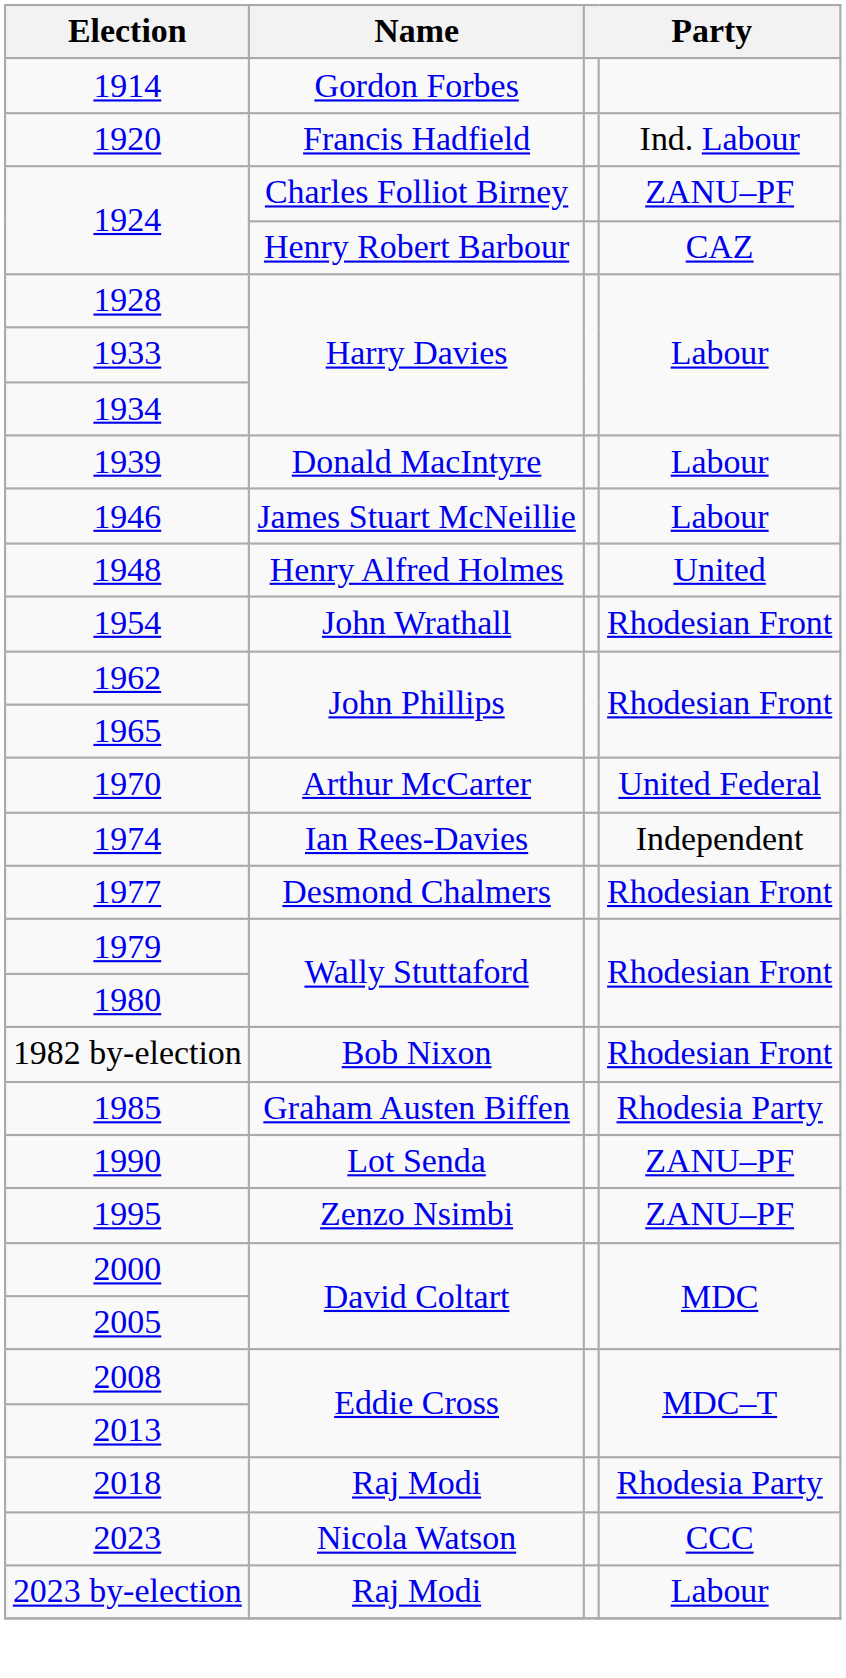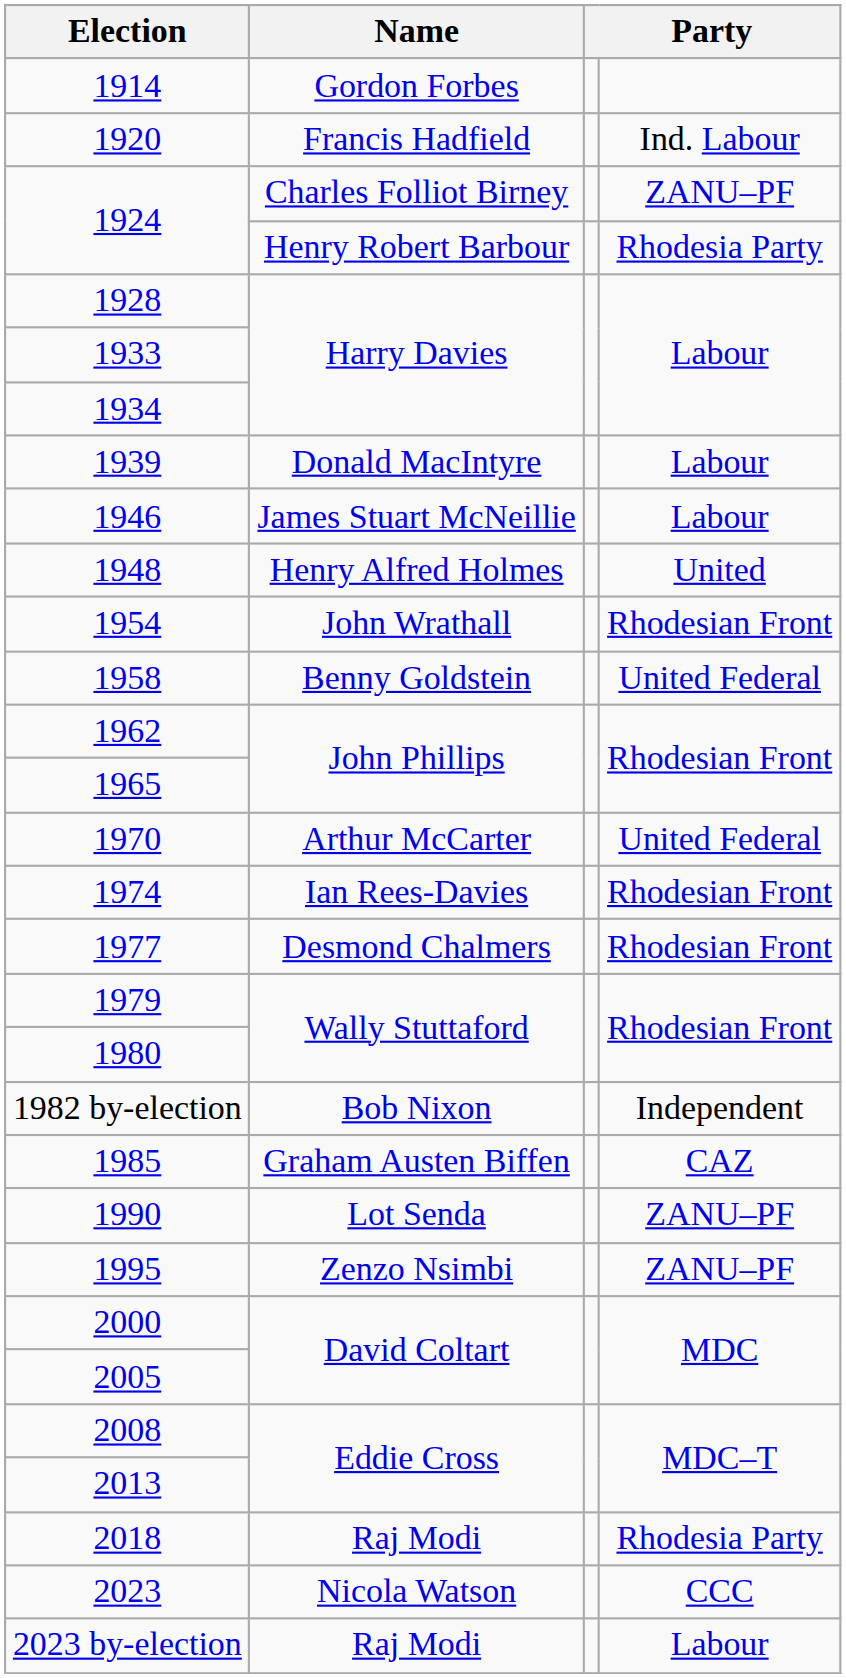(720, 246) CAZ -> (720, 246) Rhodesia Party
+ row: (127, 676)
(720, 838) Independent -> (720, 892) Rhodesian Front
(720, 1053) Rhodesian Front -> (720, 1107) Independent
(720, 1107) Rhodesia Party -> (720, 1161) CAZ
